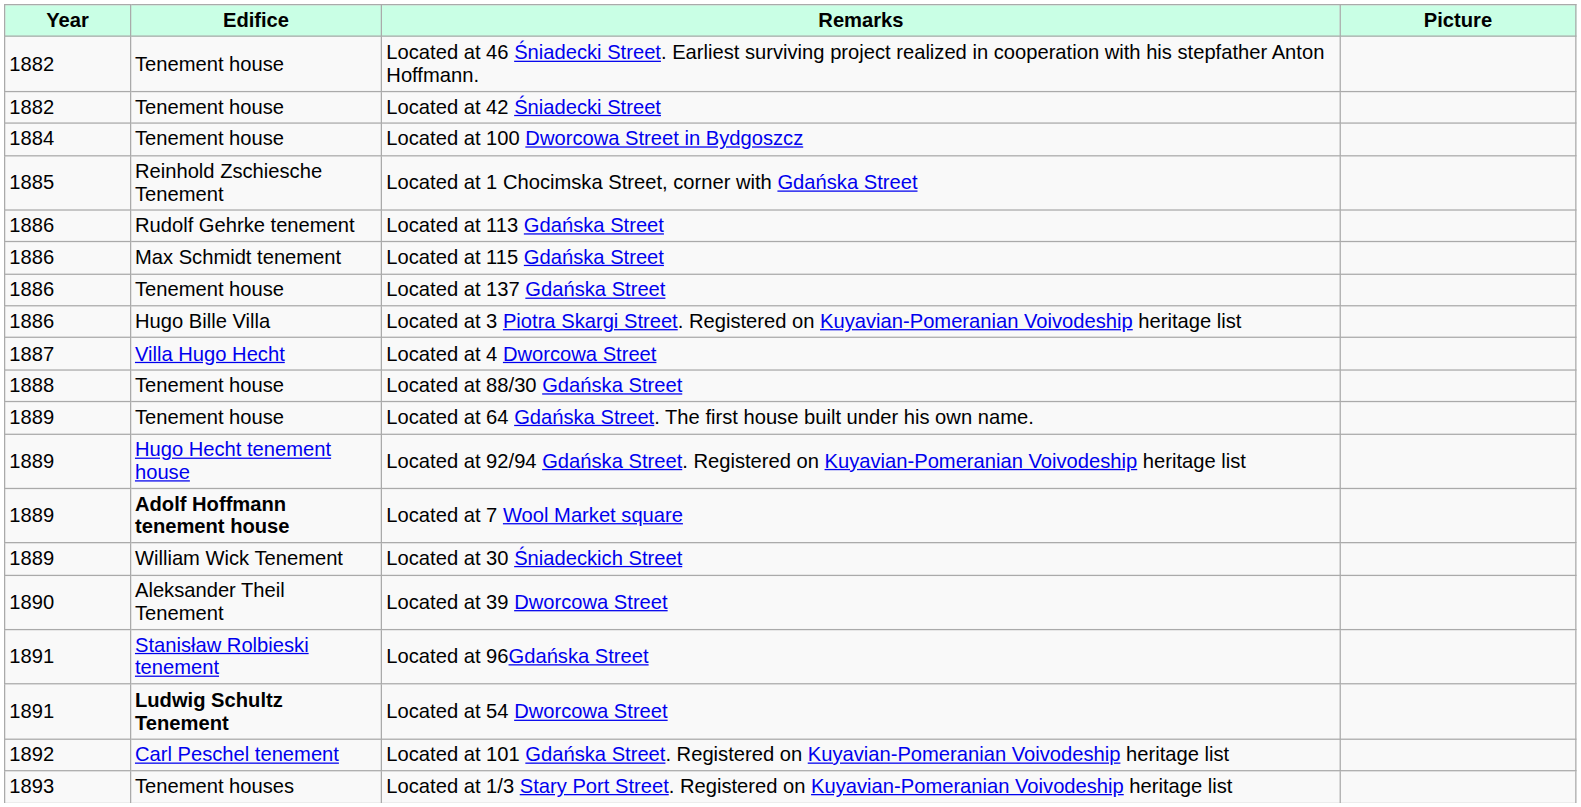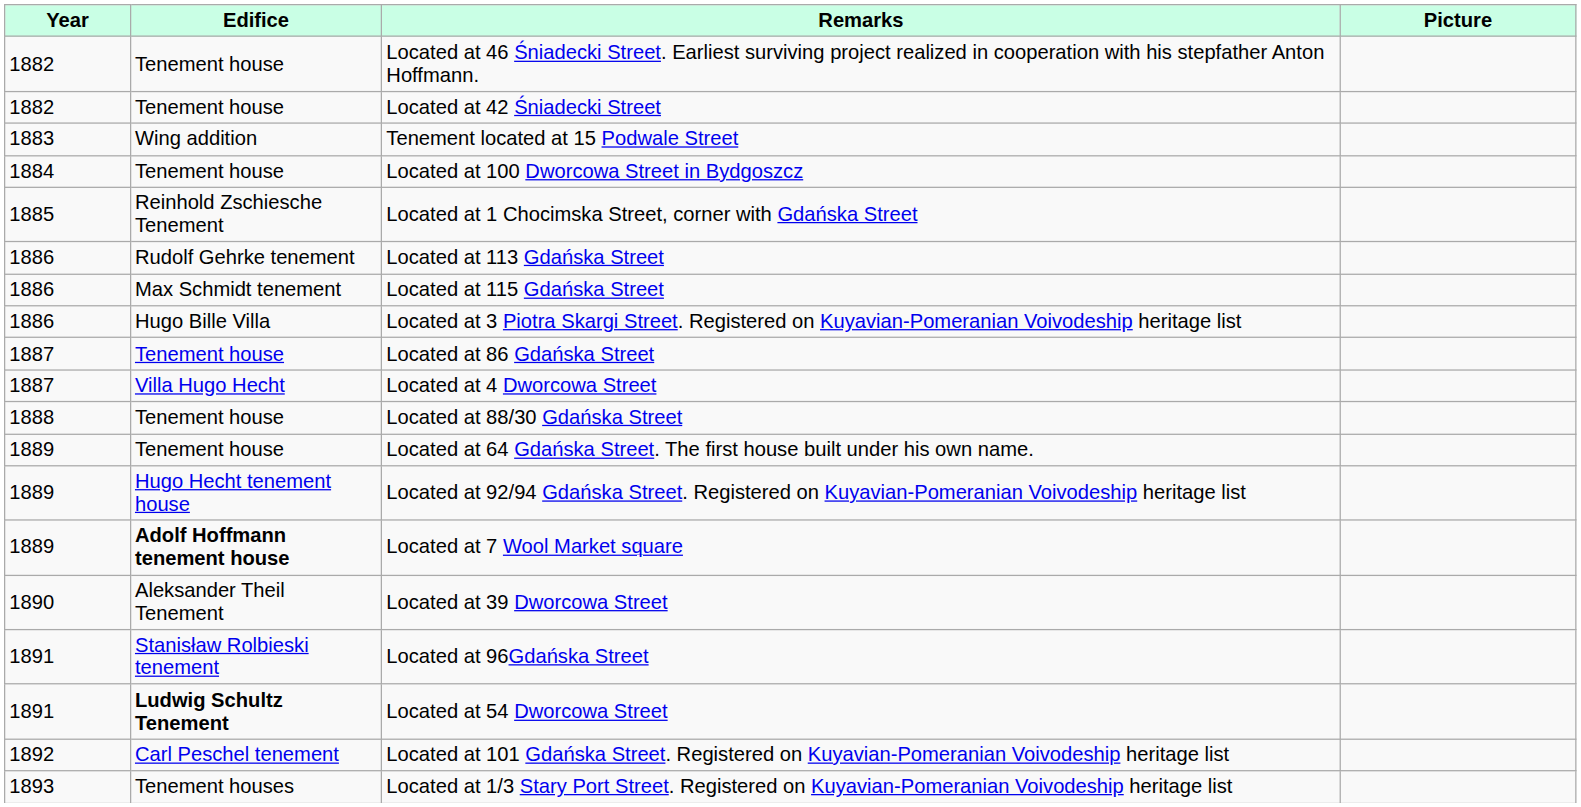+ row: (562, 139)
- row: (526, 289)
+ row: (520, 353)
- row: (534, 558)
